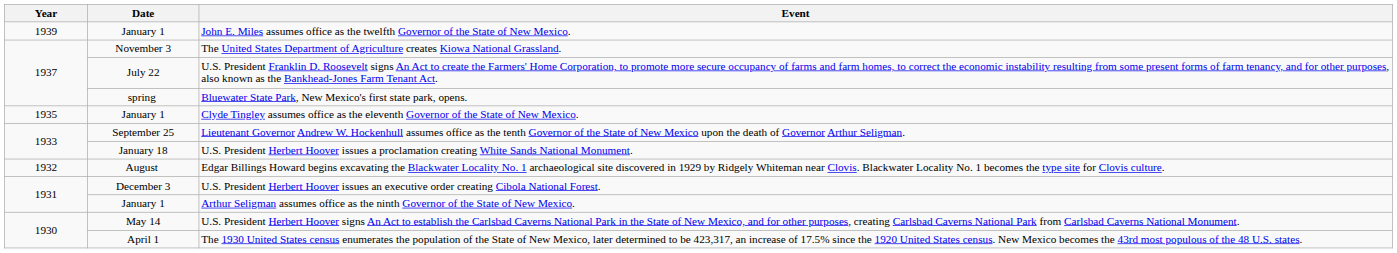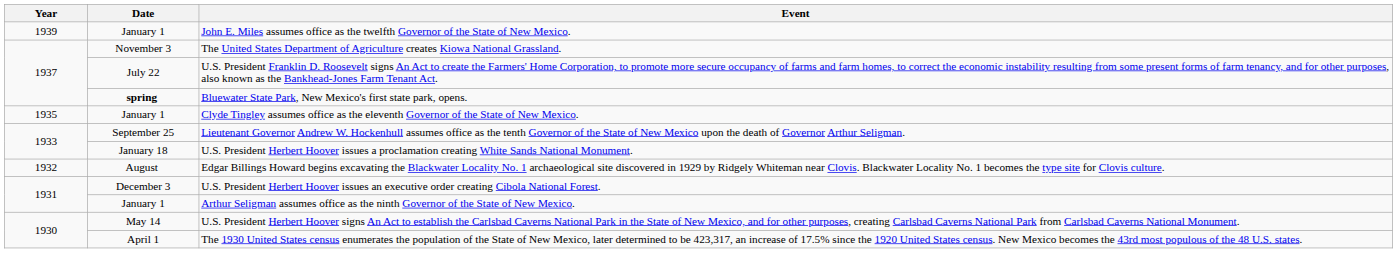(143, 97) normal -> (143, 97) bold
